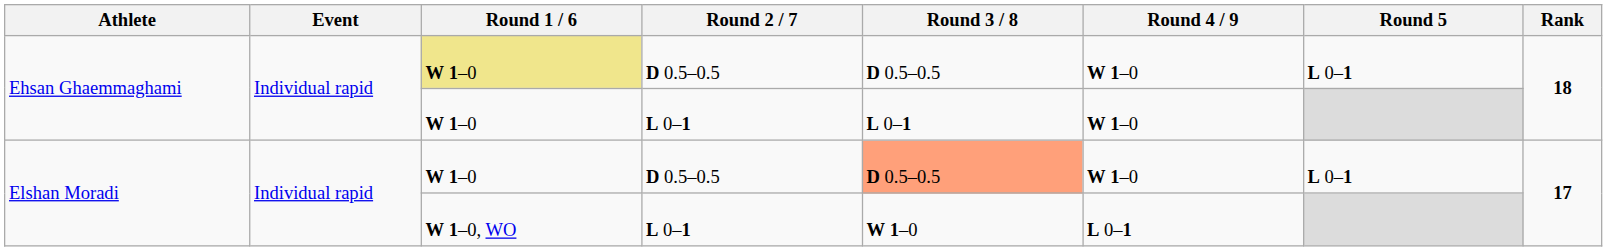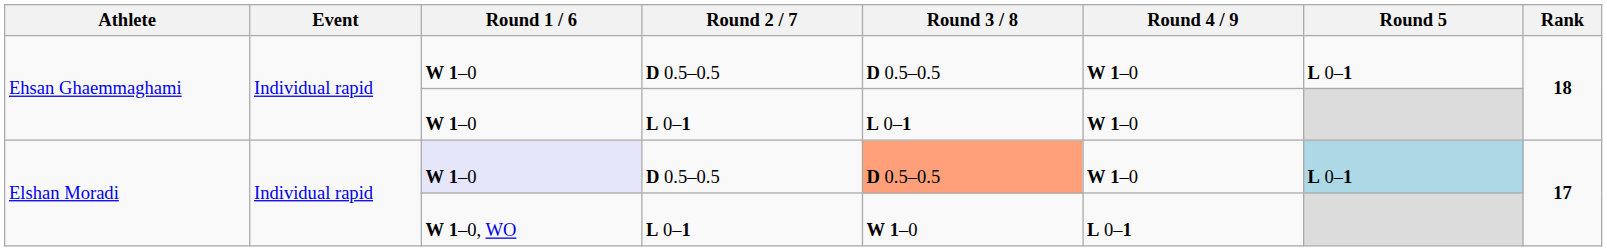(451, 72) khaki background -> (451, 72) no background
(451, 177) no background -> (451, 177) lavender background
(1330, 177) no background -> (1330, 177) lightblue background
